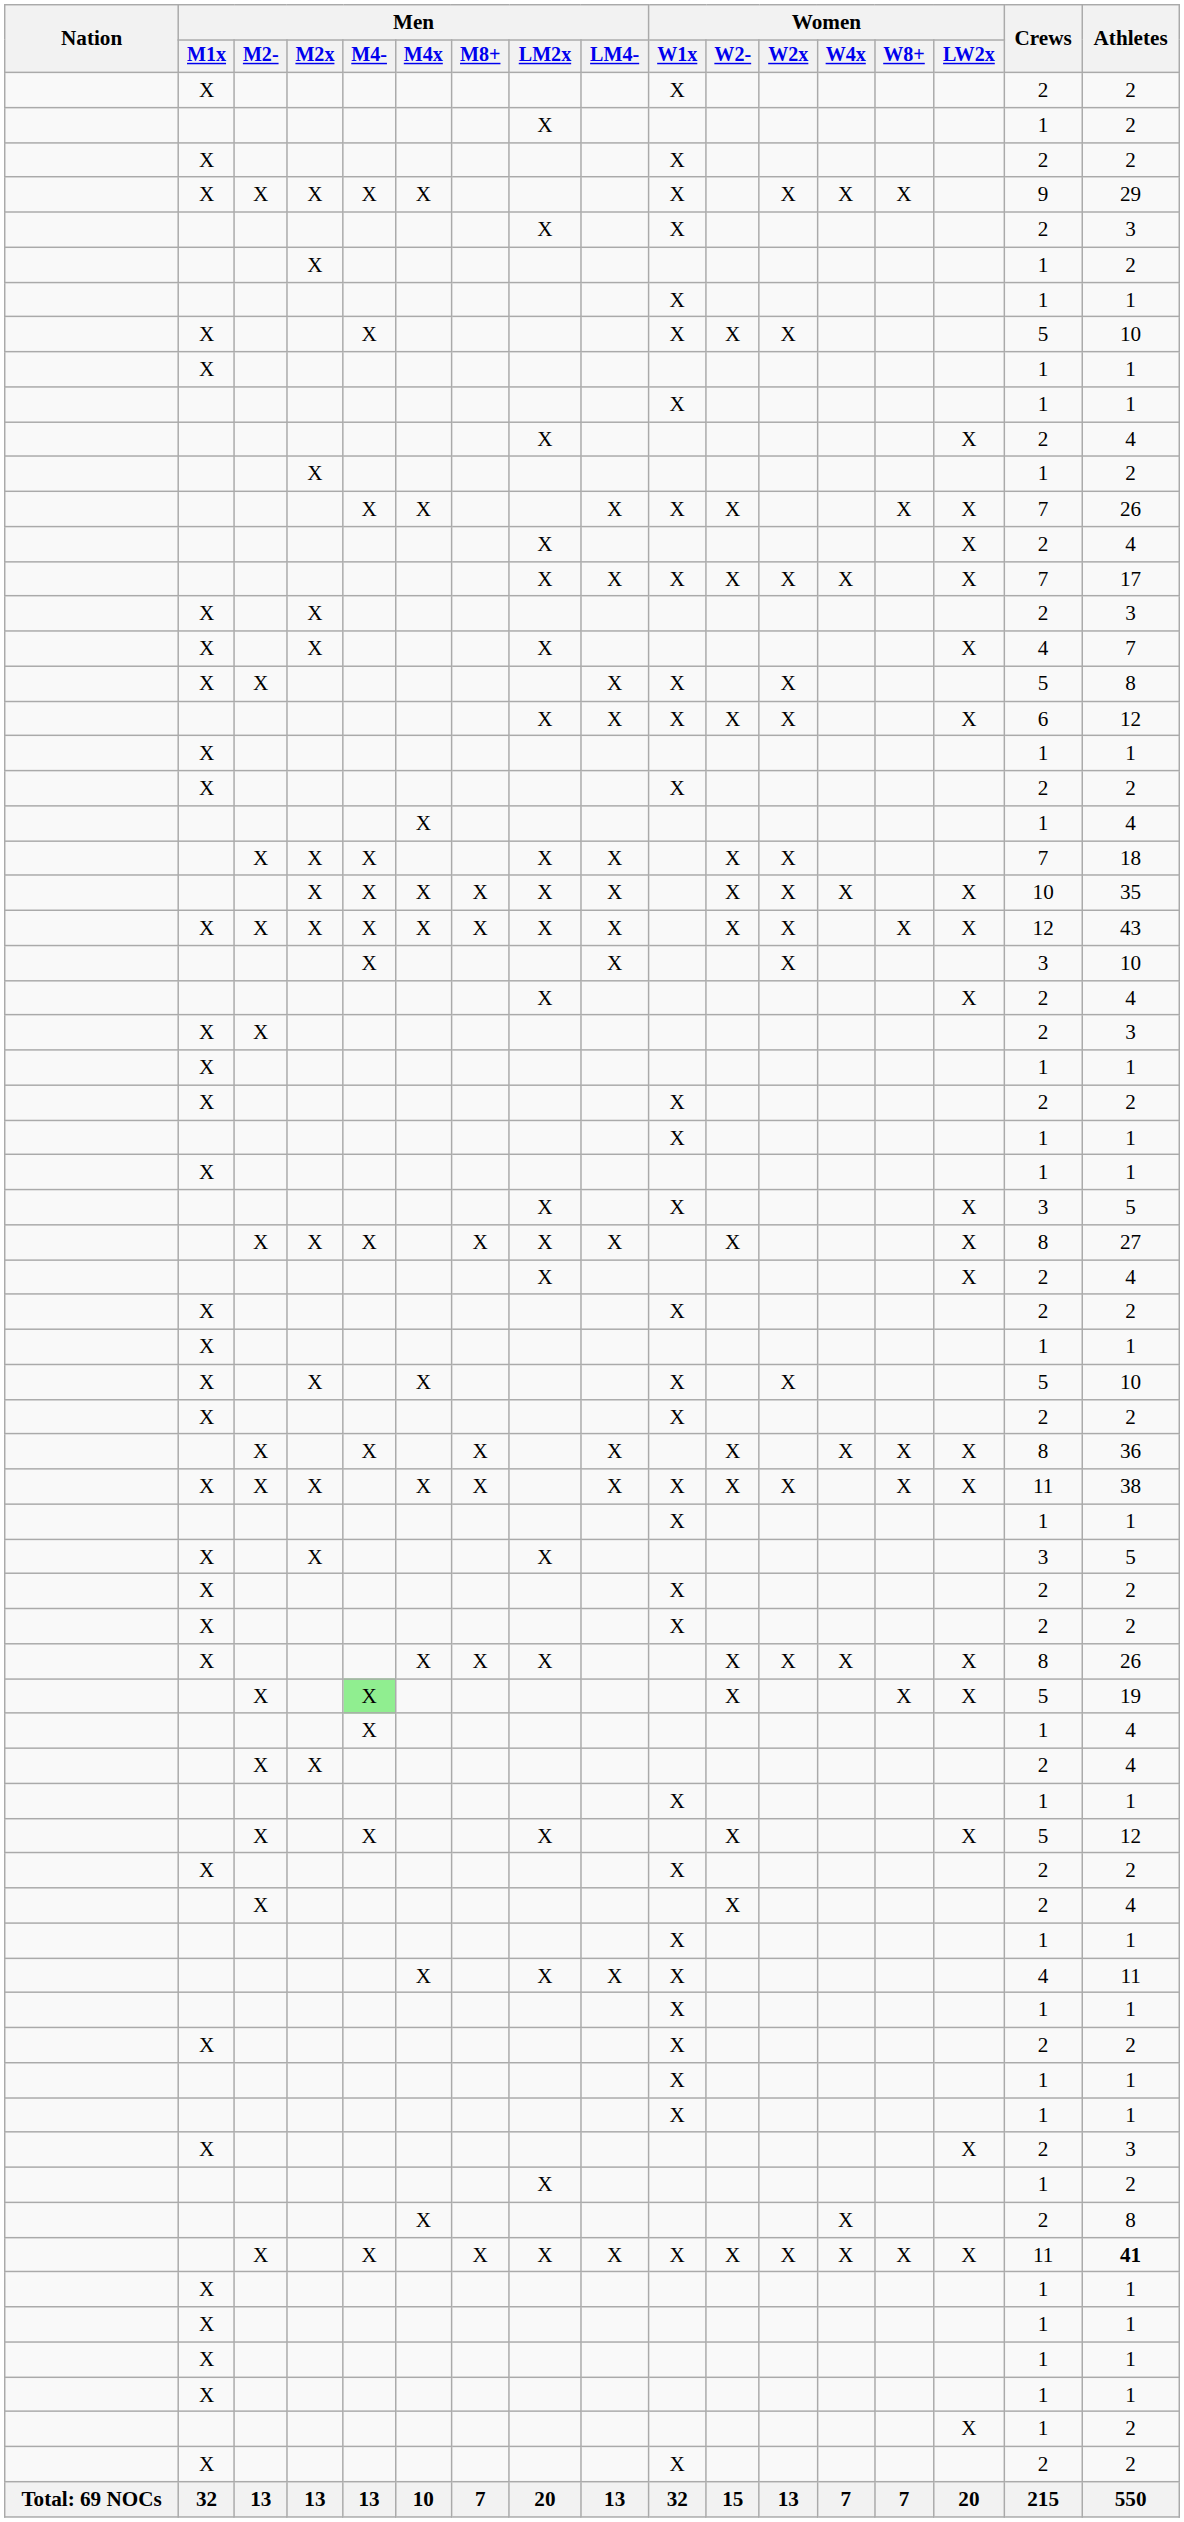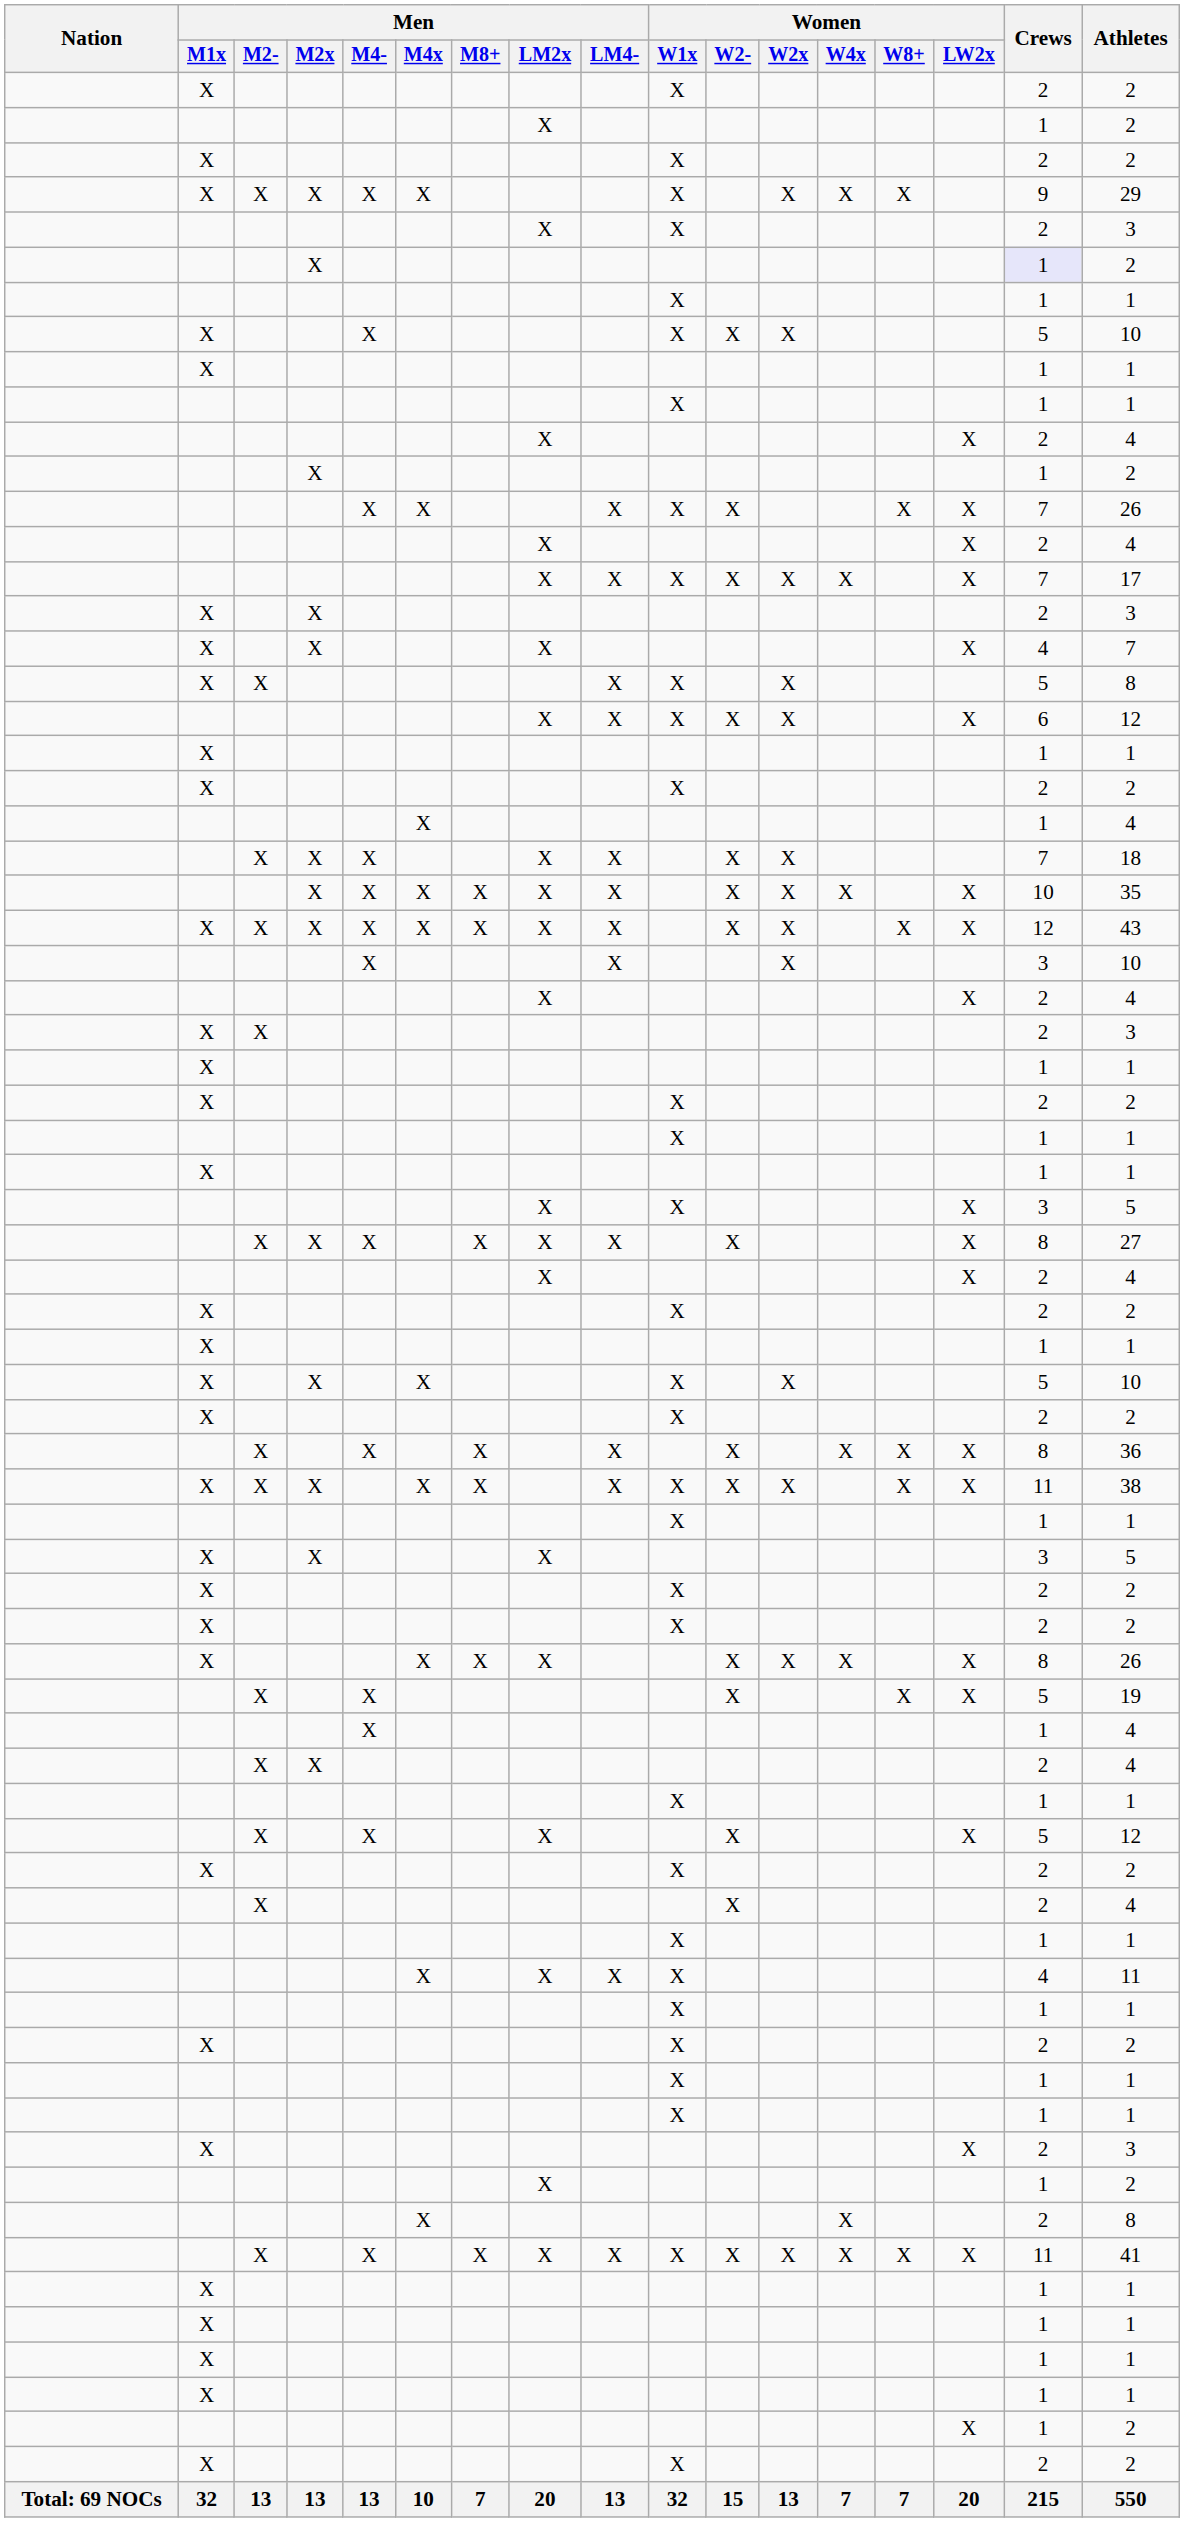(1043, 264) no background -> (1043, 264) lavender background
(369, 1696) lightgreen background -> (369, 1696) no background
(1131, 2254) bold -> (1131, 2254) normal
